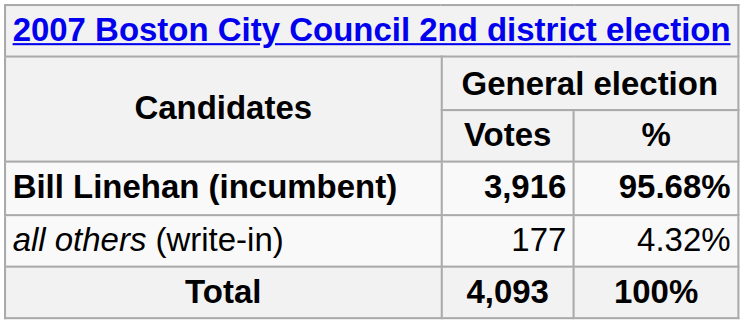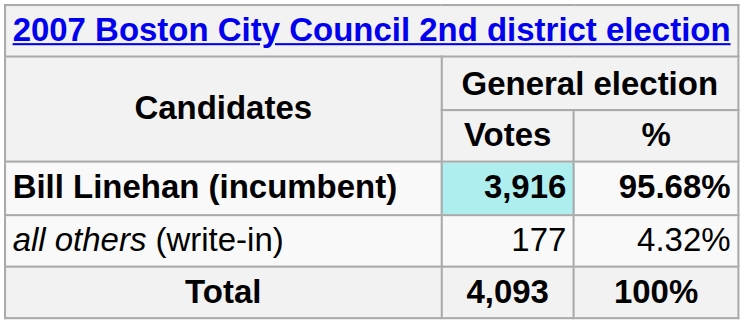(525, 187) no background -> (525, 187) paleturquoise background
